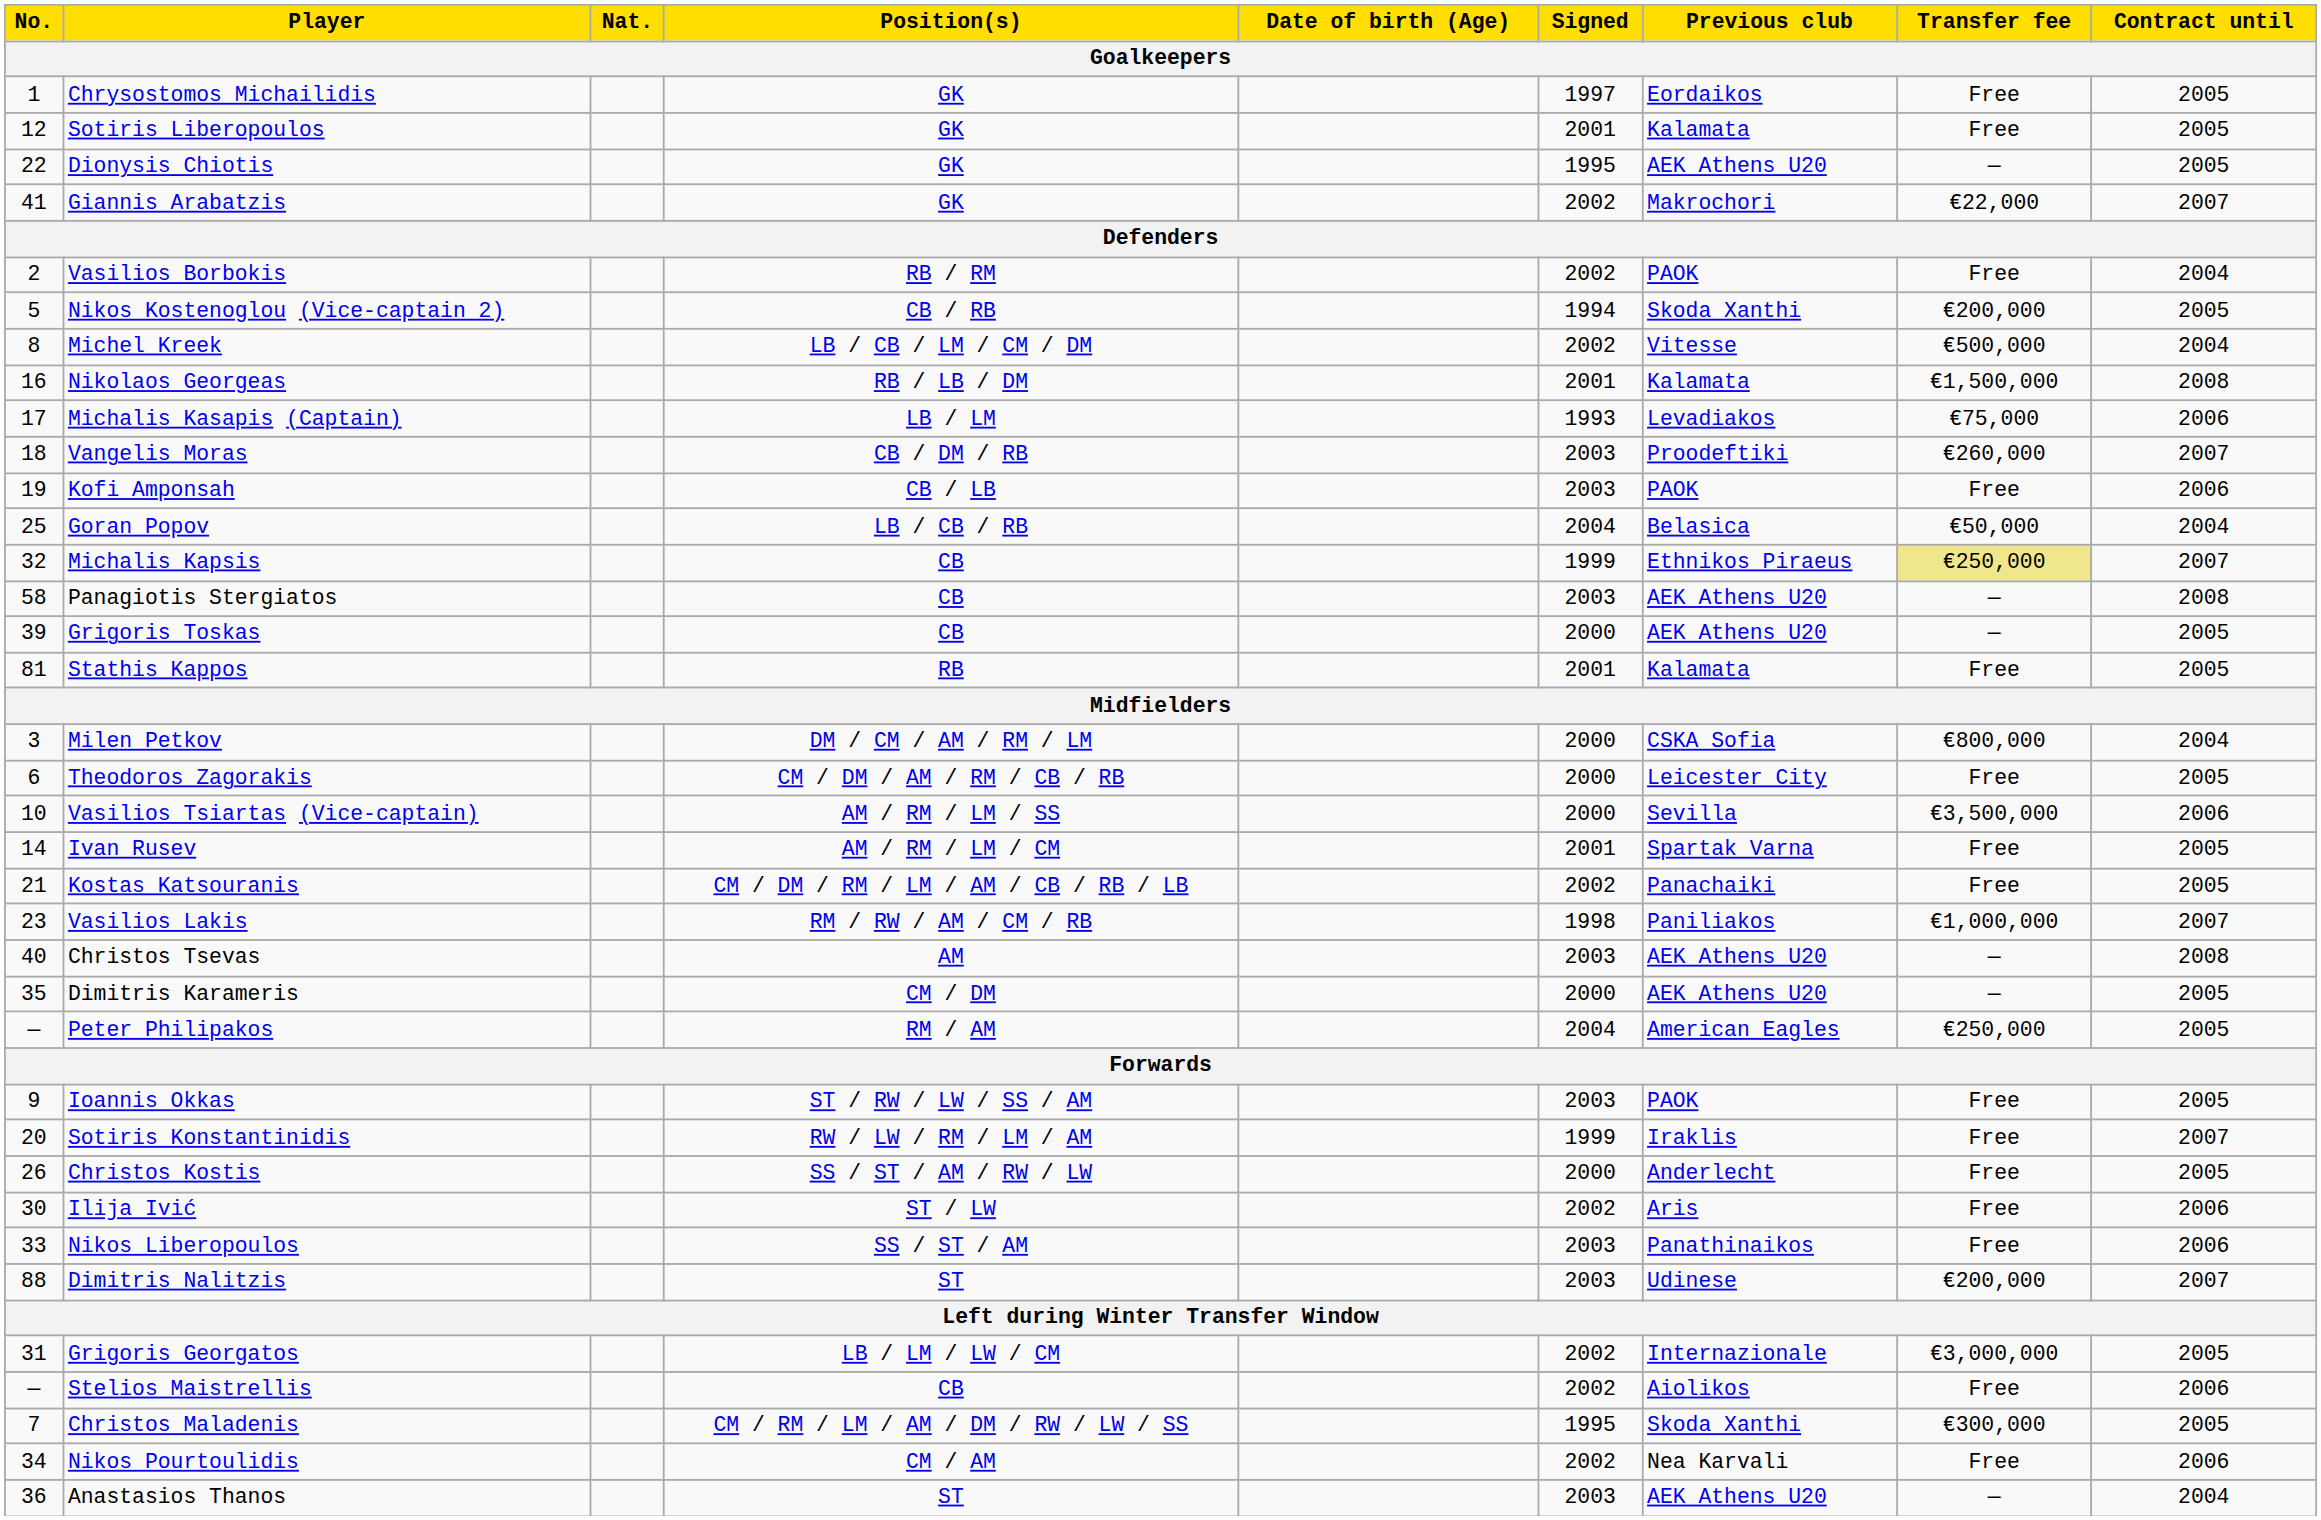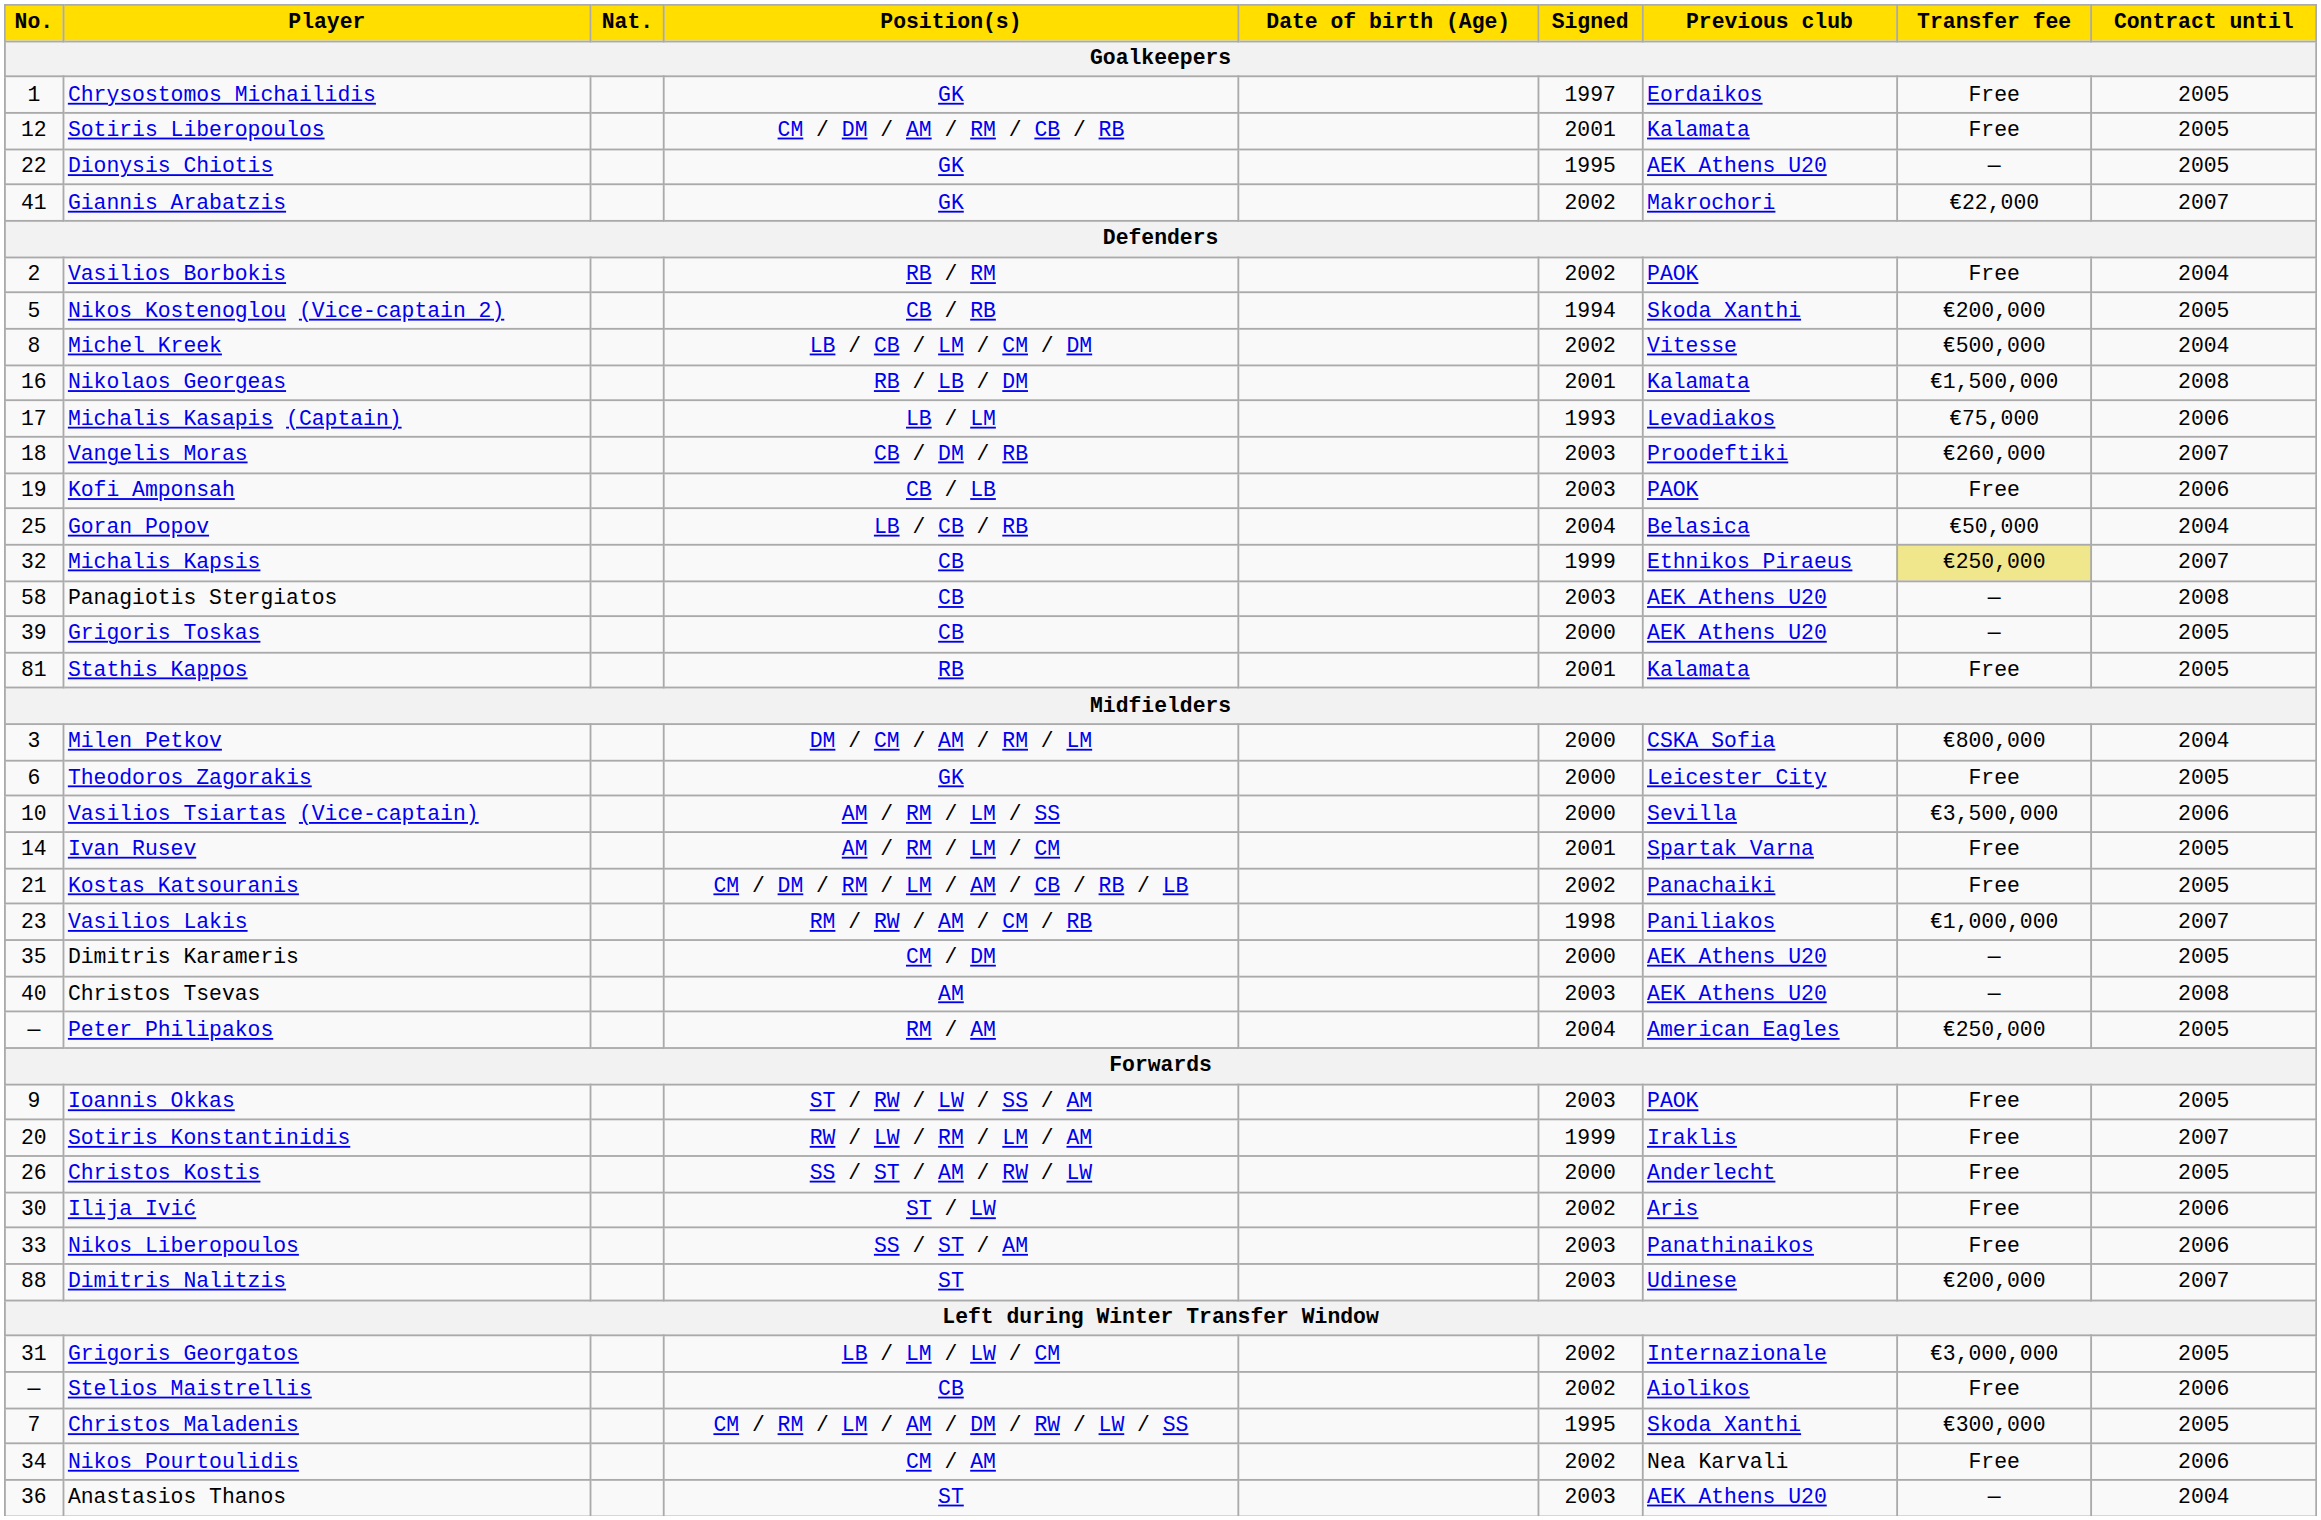(951, 131) GK -> (951, 131) CM / DM / AM / RM / CB / RB
(951, 778) CM / DM / AM / RM / CB / RB -> (951, 778) GK
rows swapped: (183, 994) <-> (164, 958)
